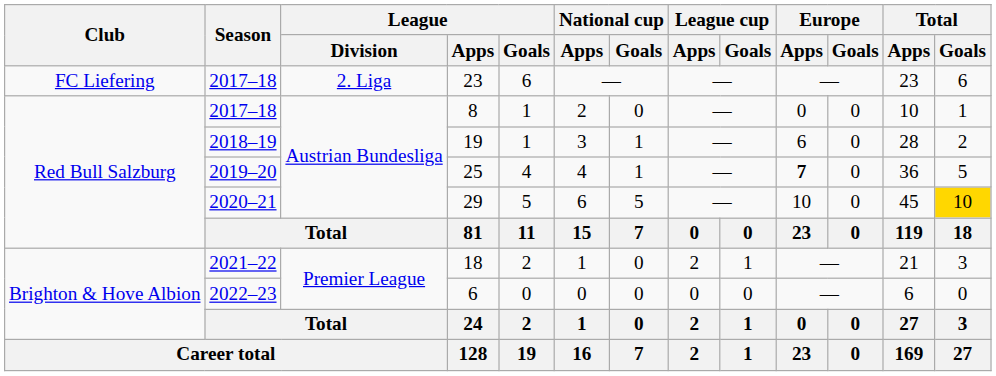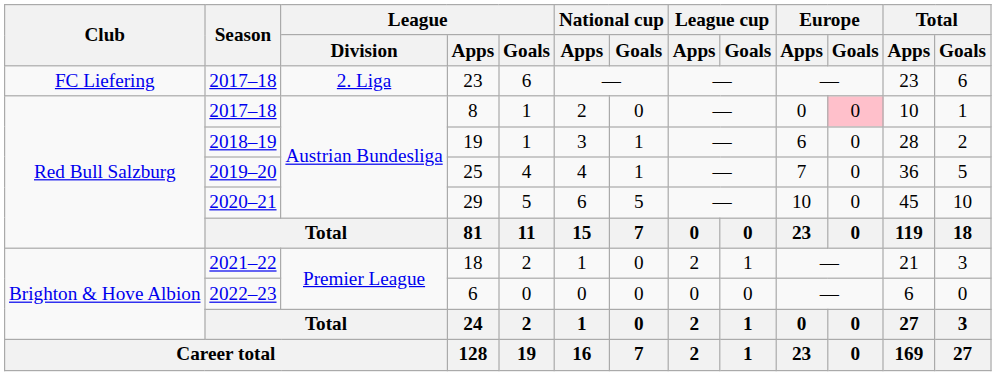(855, 111) no background -> (855, 111) pink background
(802, 171) bold -> (802, 171) normal
(963, 202) gold background -> (963, 202) no background
